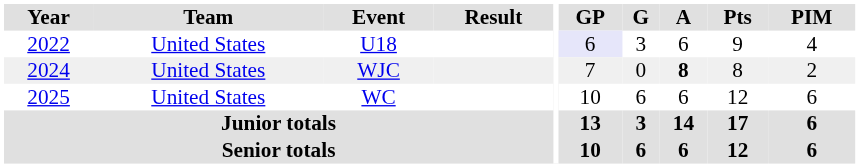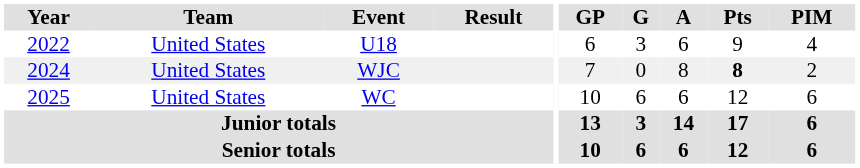(590, 43) lavender background -> (590, 43) no background
(683, 70) bold -> (683, 70) normal
(738, 70) normal -> (738, 70) bold
